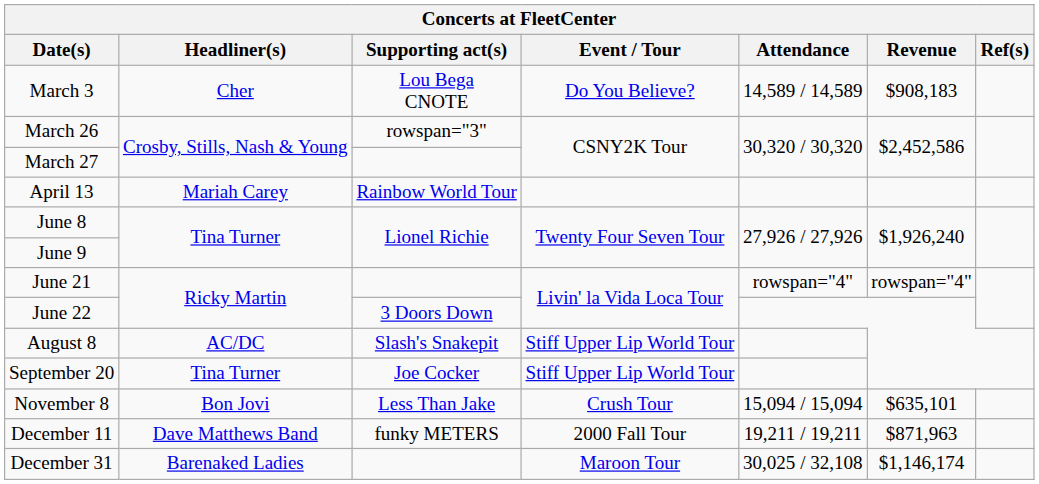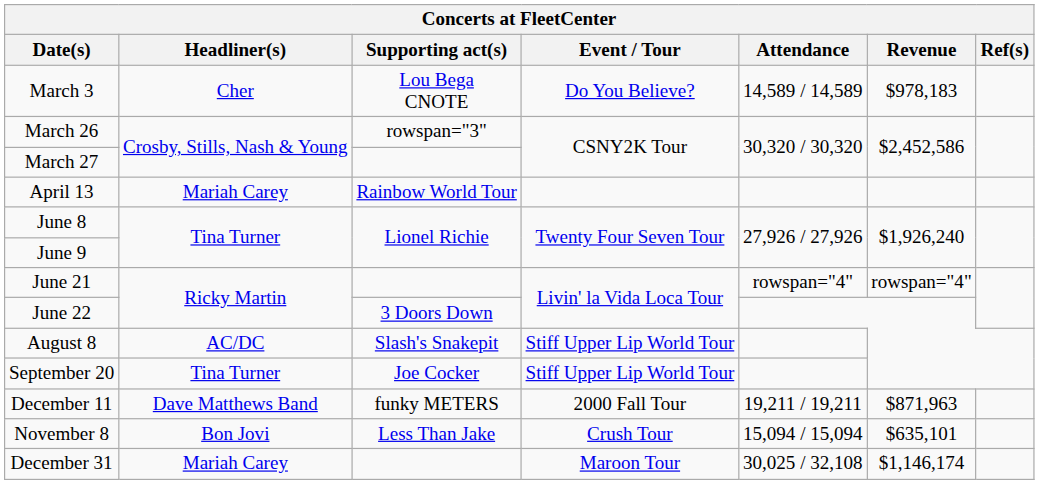(921, 90) $908,183 -> (921, 90) $978,183
rows swapped: (62, 403) <-> (62, 433)
(235, 463) Barenaked Ladies -> (235, 463) Mariah Carey
